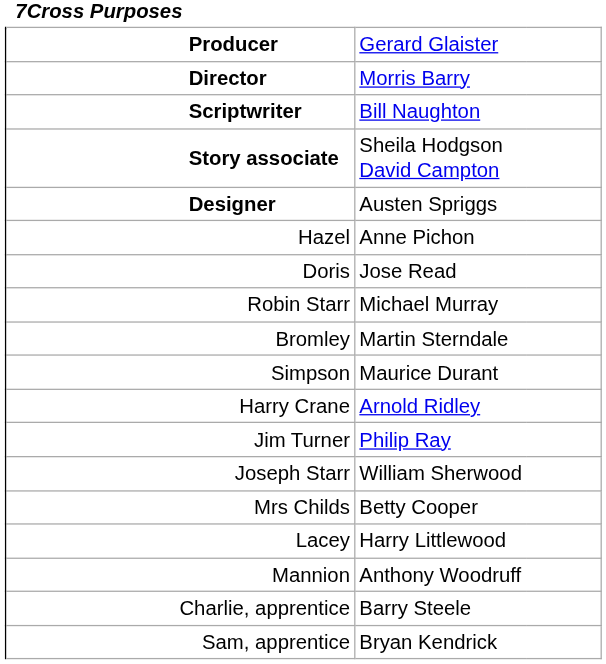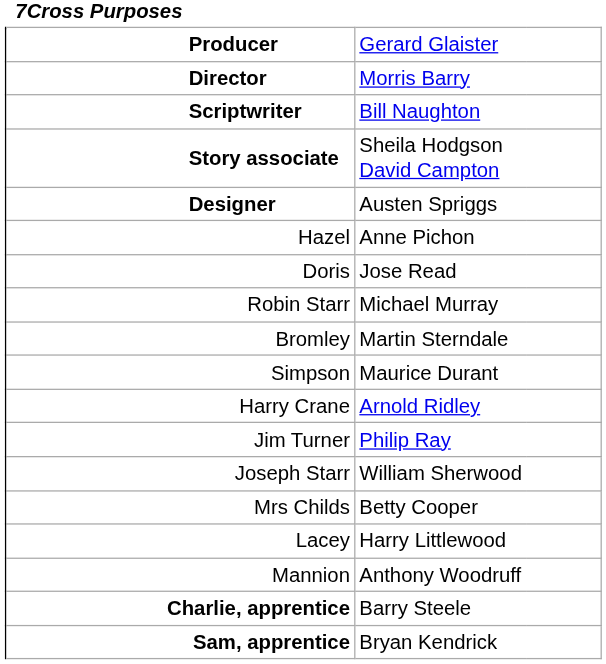(265, 608) normal -> (259, 608) bold
(276, 642) normal -> (271, 642) bold
